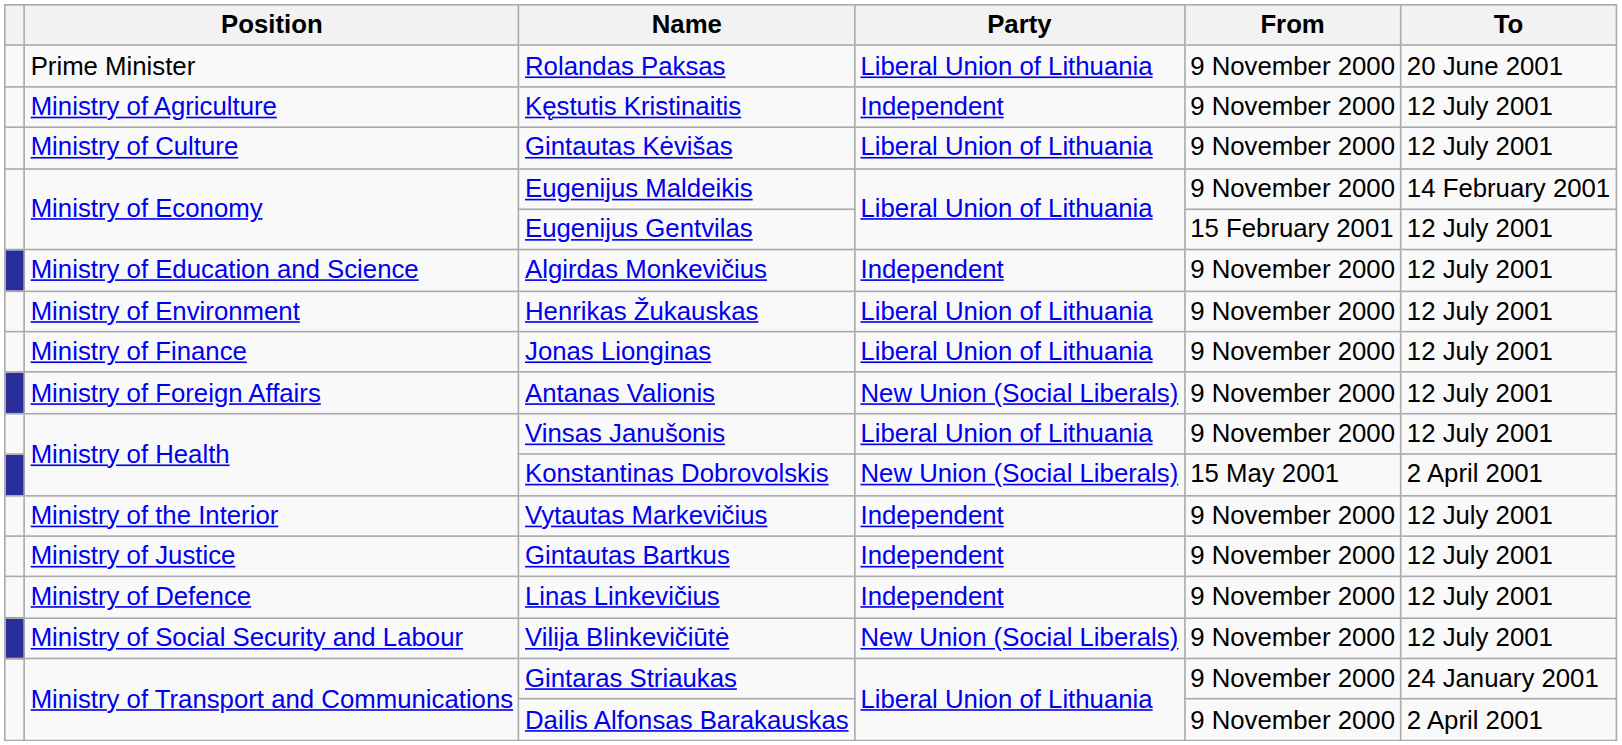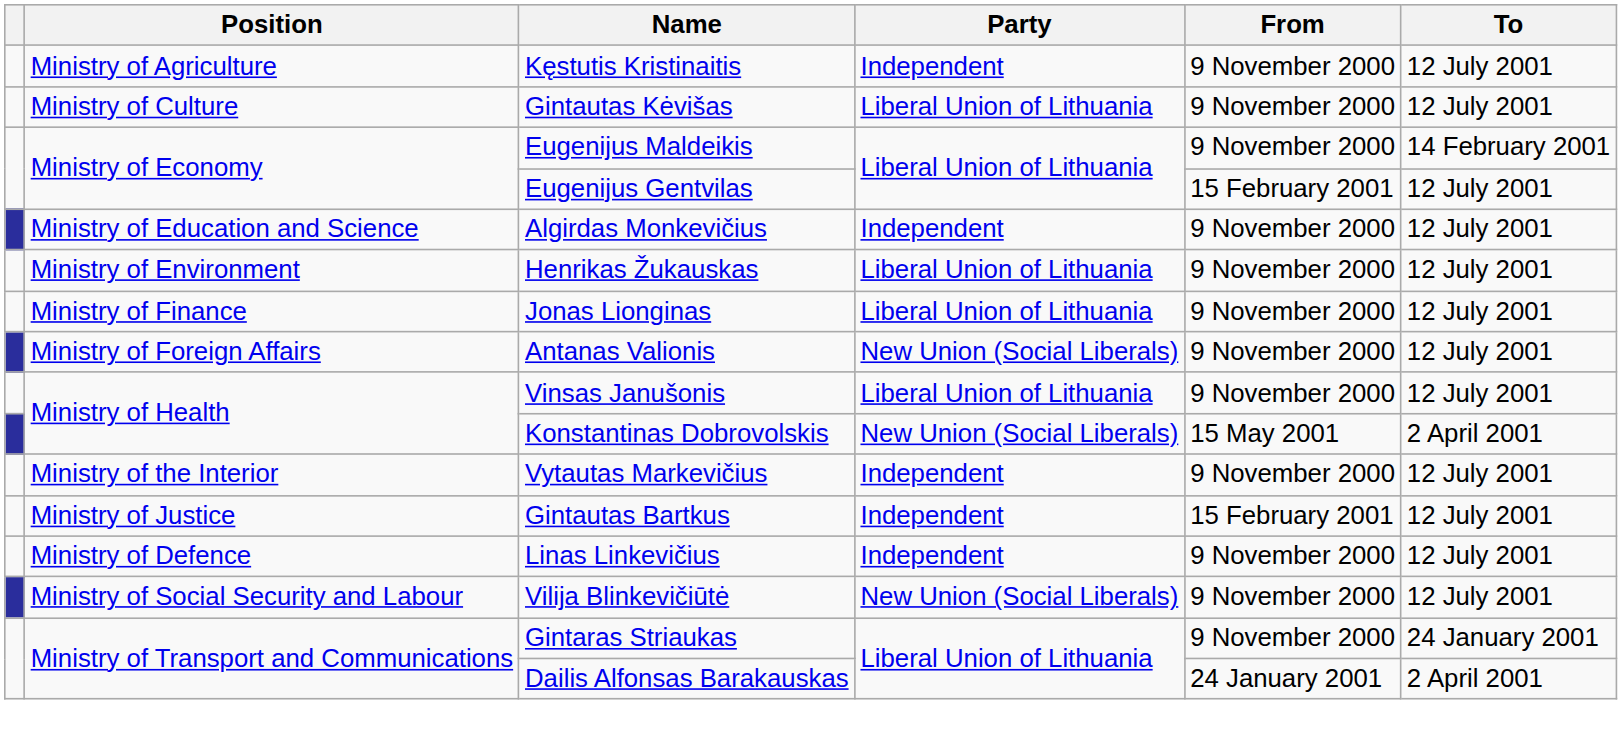- row: (625, 65)
(1293, 556) 9 November 2000 -> (1292, 515) 15 February 2001
(1293, 719) 9 November 2000 -> (1286, 678) 24 January 2001
